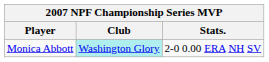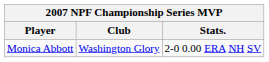(119, 48) paleturquoise background -> (119, 48) no background
